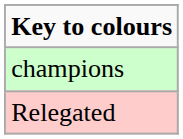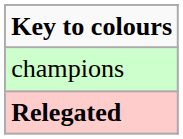(63, 111) normal -> (66, 111) bold
